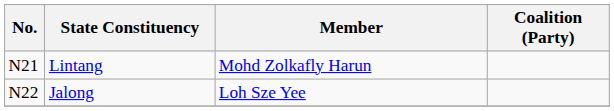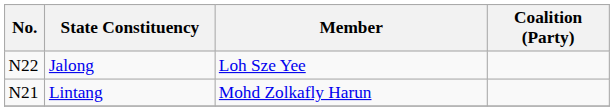rows swapped: (76, 65) <-> (71, 92)
